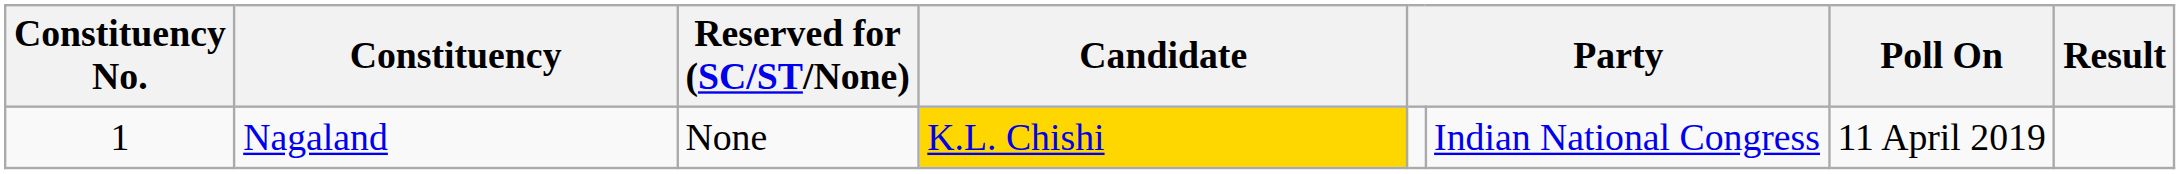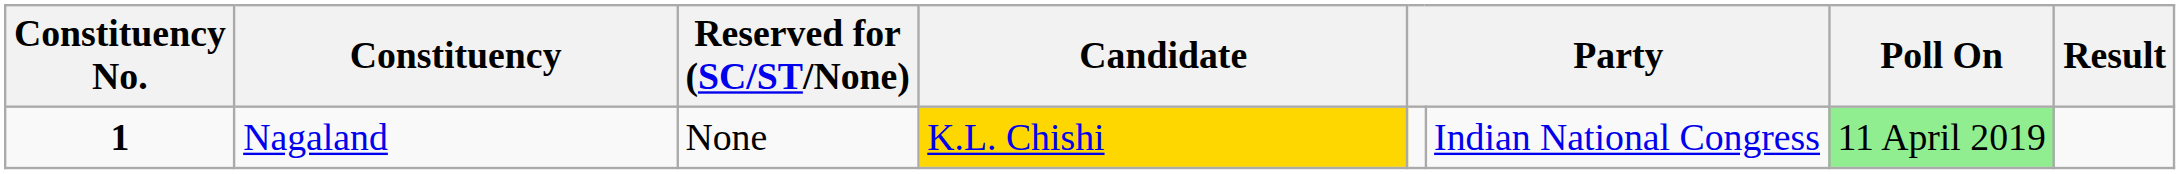(120, 136) normal -> (120, 136) bold
(1942, 136) no background -> (1942, 136) lightgreen background
